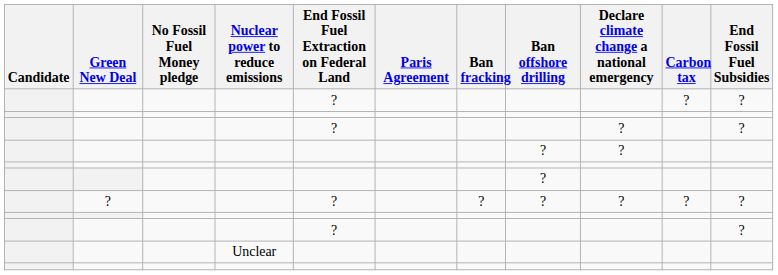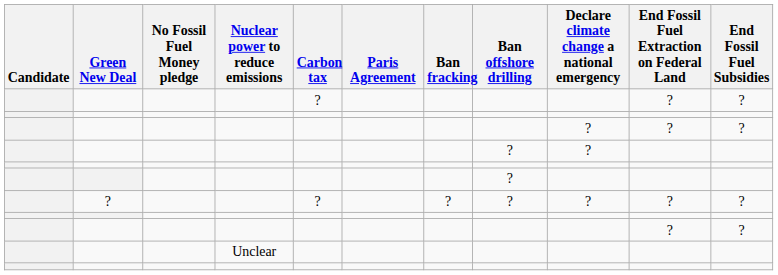columns swapped: (688, 70) <-> (334, 46)
